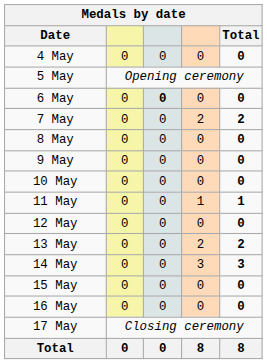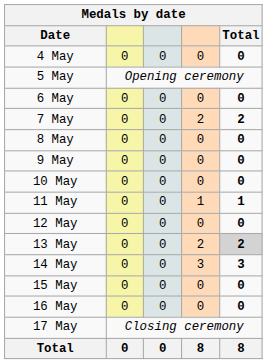(163, 98) bold -> (163, 98) normal
(241, 244) no background -> (241, 244) lightgrey background
